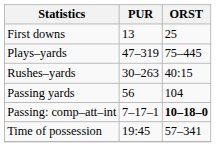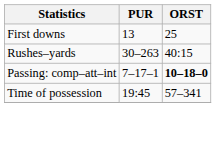- row: (37, 53)
- row: (41, 92)
